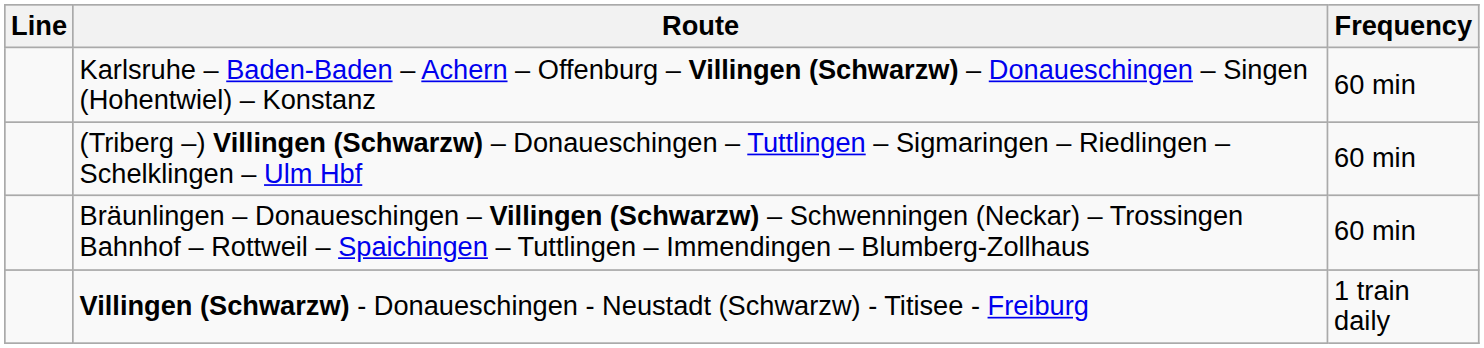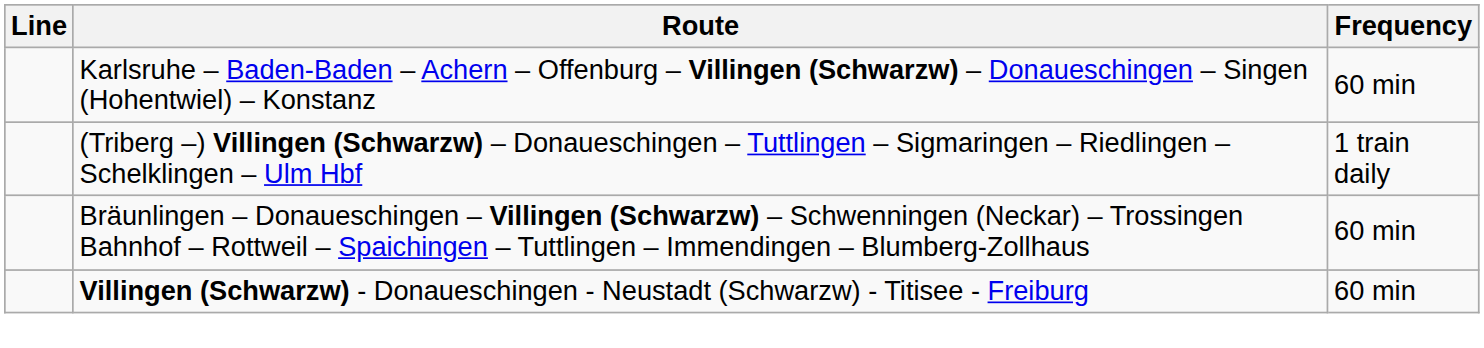(1375, 158) 60 min -> (1372, 158) 1 train daily
(1372, 305) 1 train daily -> (1375, 290) 60 min
